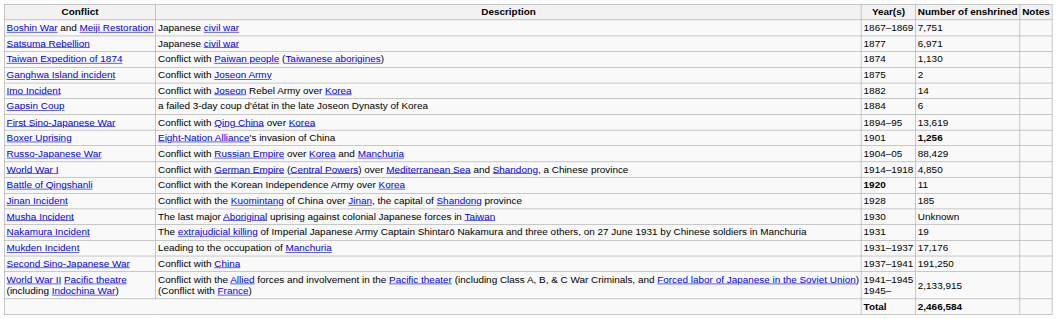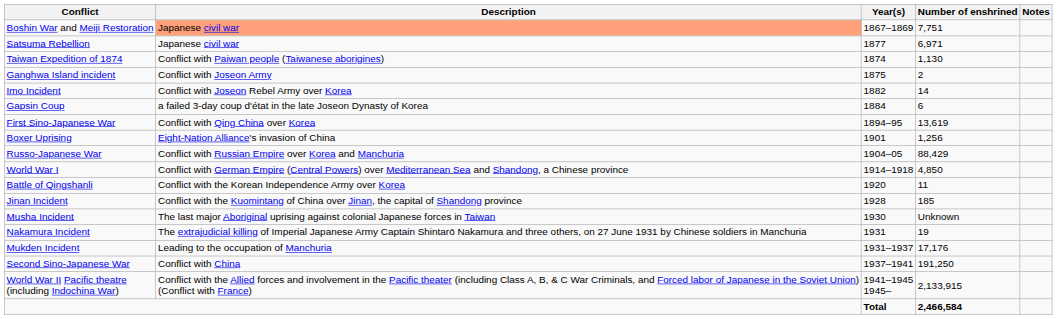(199, 28) no background -> (199, 28) lightsalmon background
(930, 138) bold -> (930, 138) normal
(875, 185) bold -> (875, 185) normal
